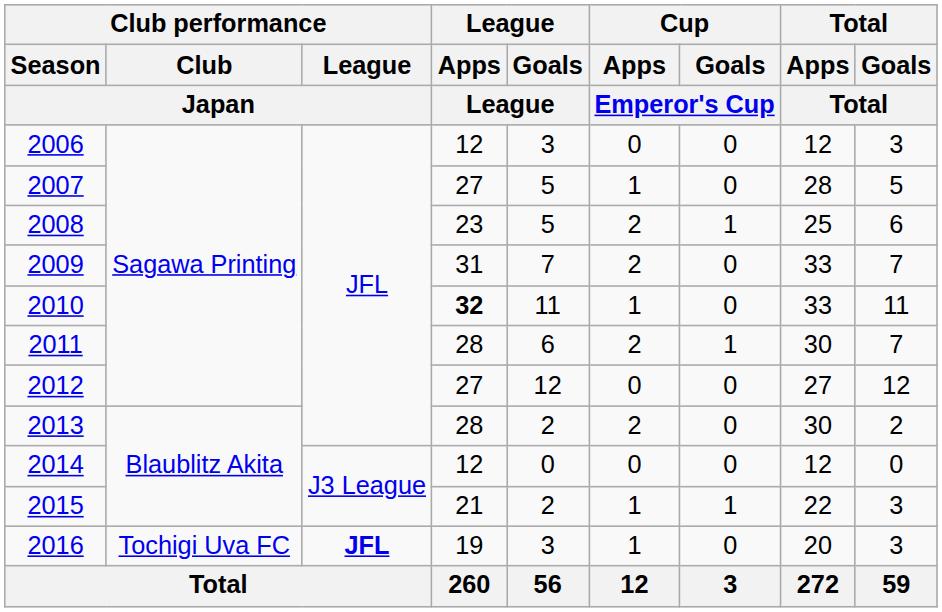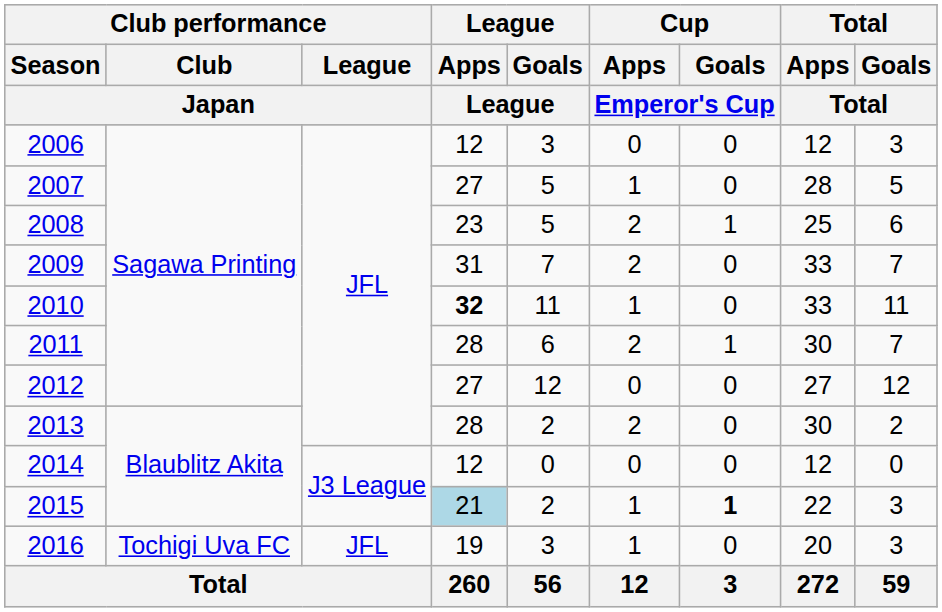(469, 505) no background -> (469, 505) lightblue background
(730, 505) normal -> (730, 505) bold
(367, 545) bold -> (367, 545) normal
